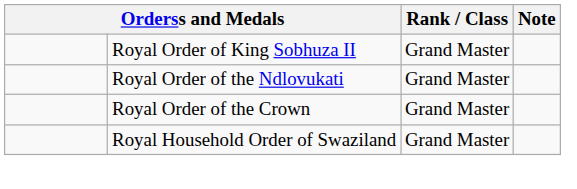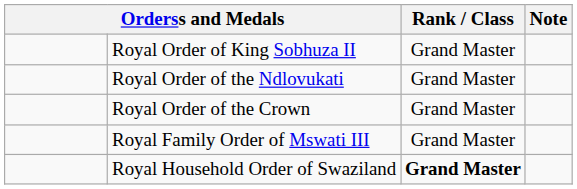+ row: (241, 139)
(457, 139) normal -> (463, 169) bold
